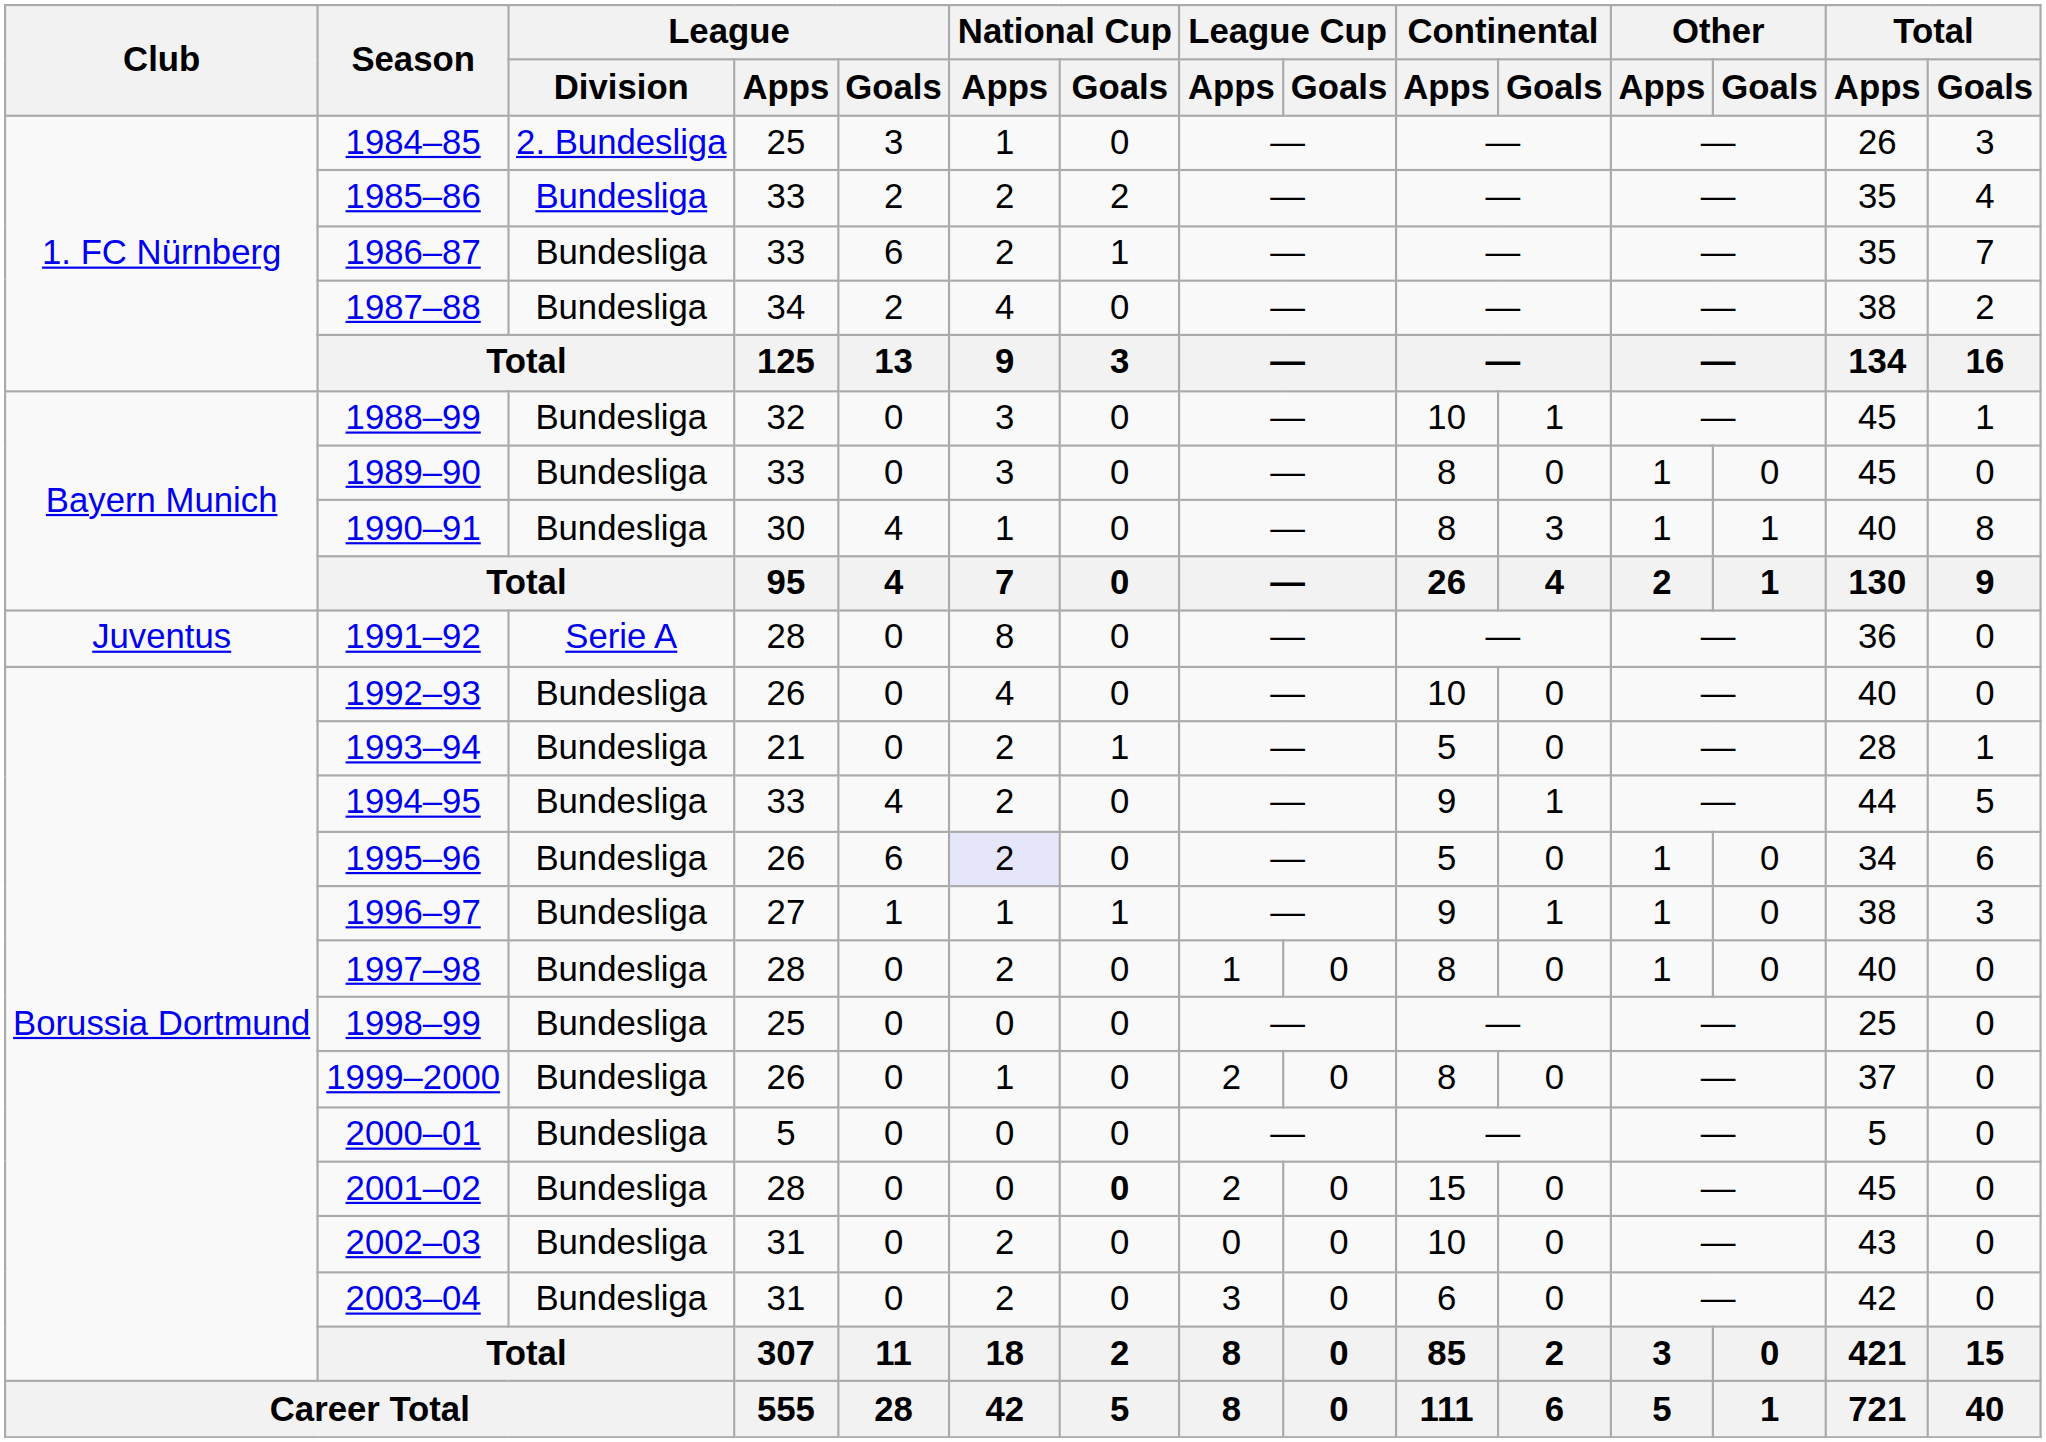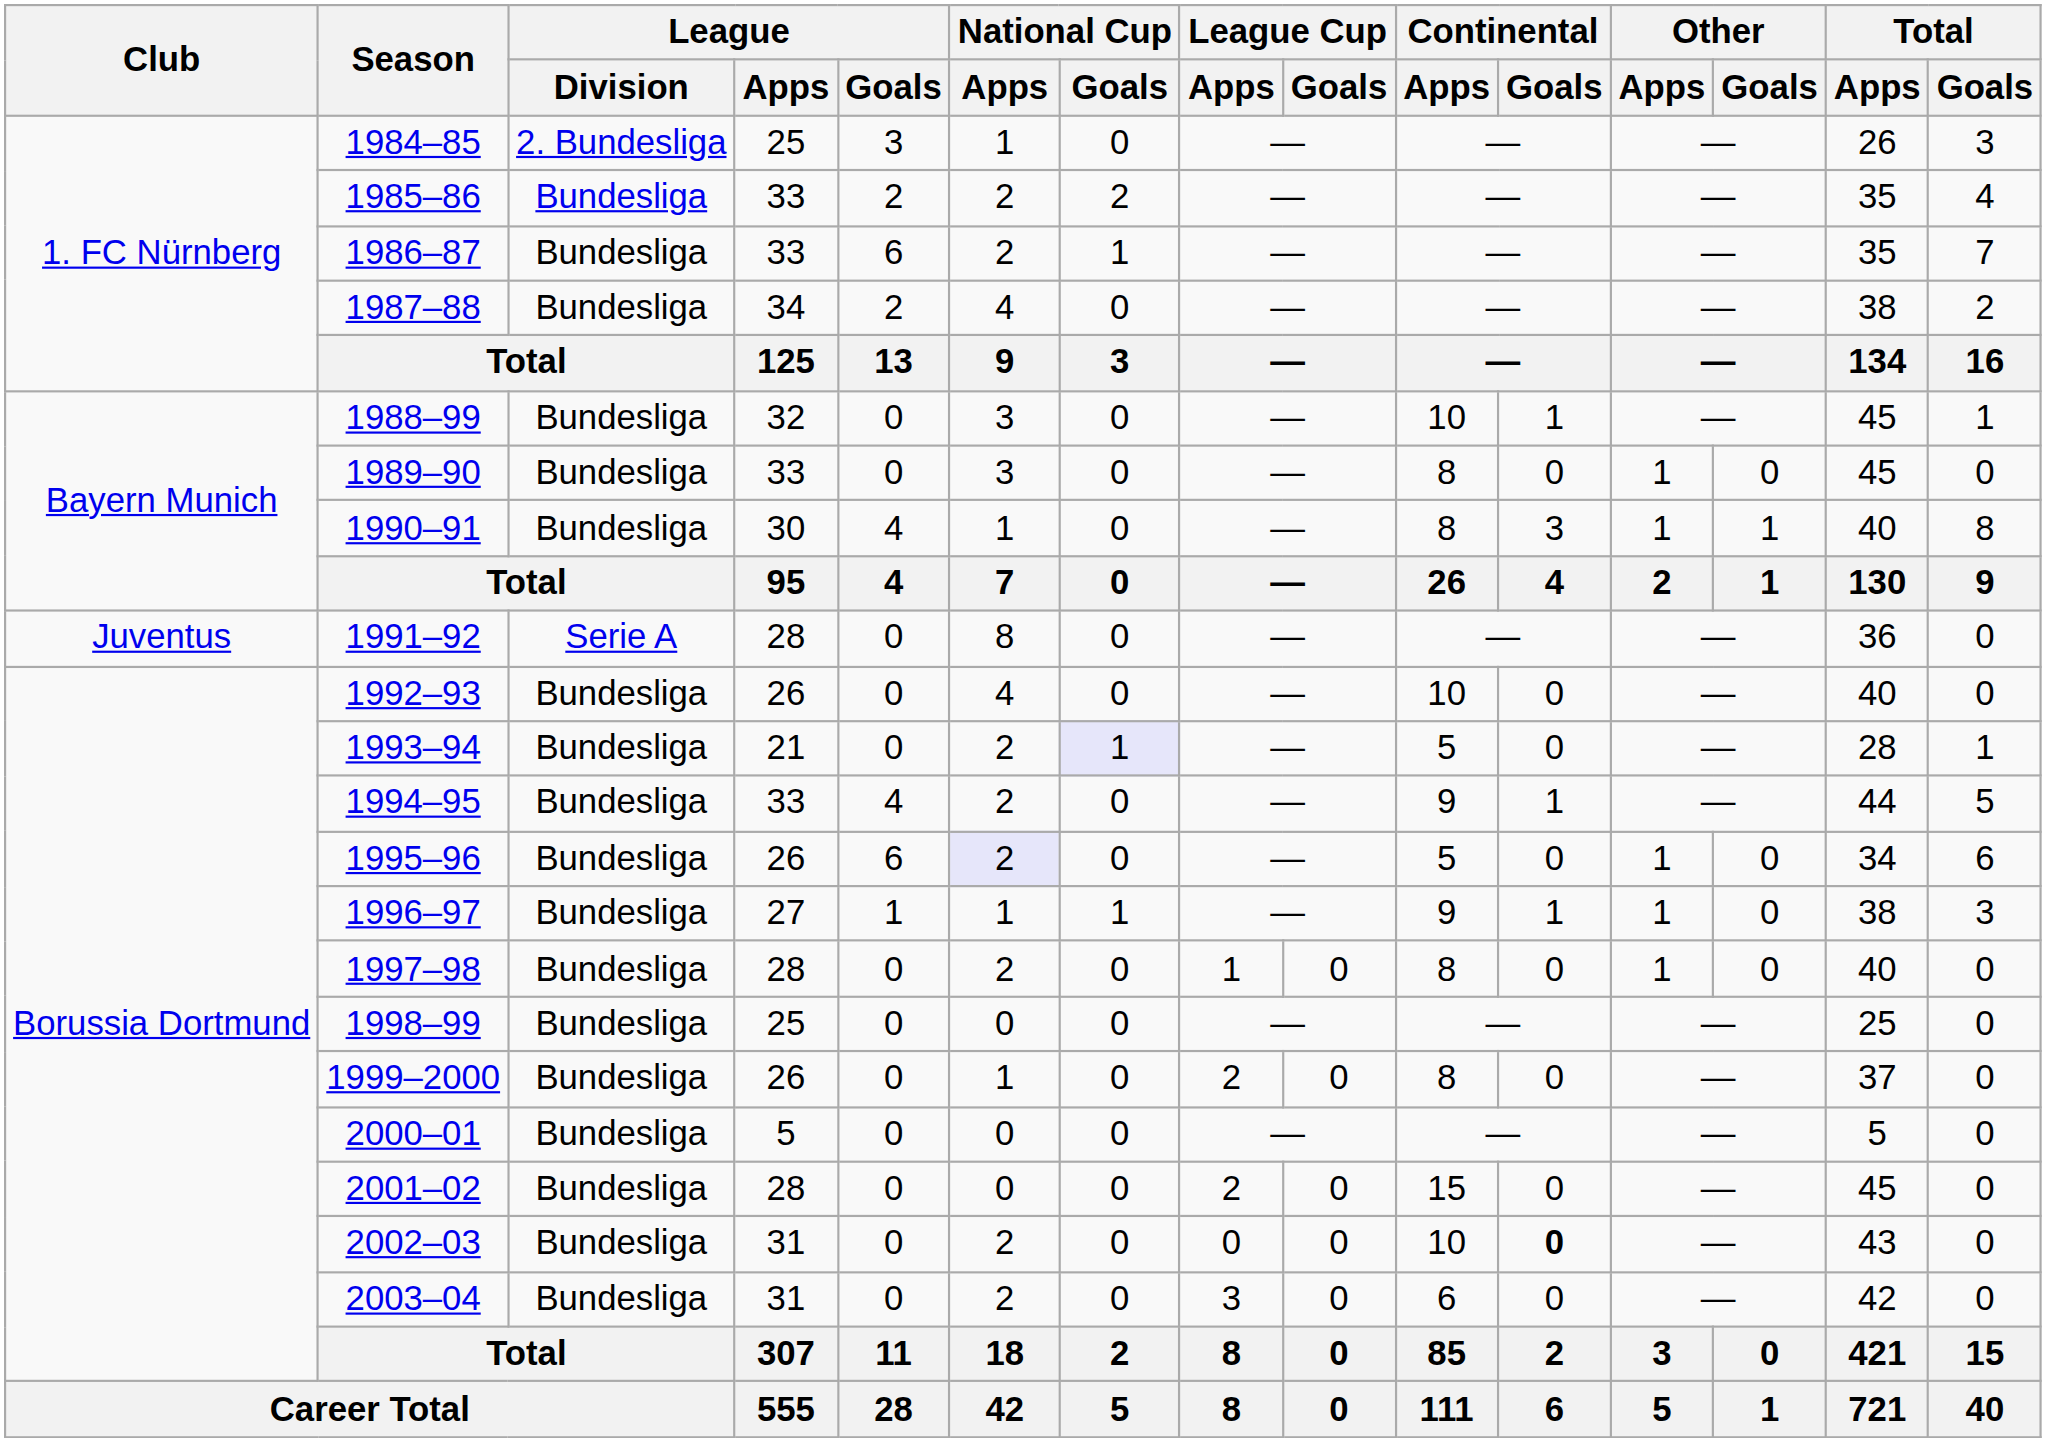(1120, 747) no background -> (1120, 747) lavender background
(1120, 1188) bold -> (1120, 1188) normal
(1554, 1243) normal -> (1554, 1243) bold
